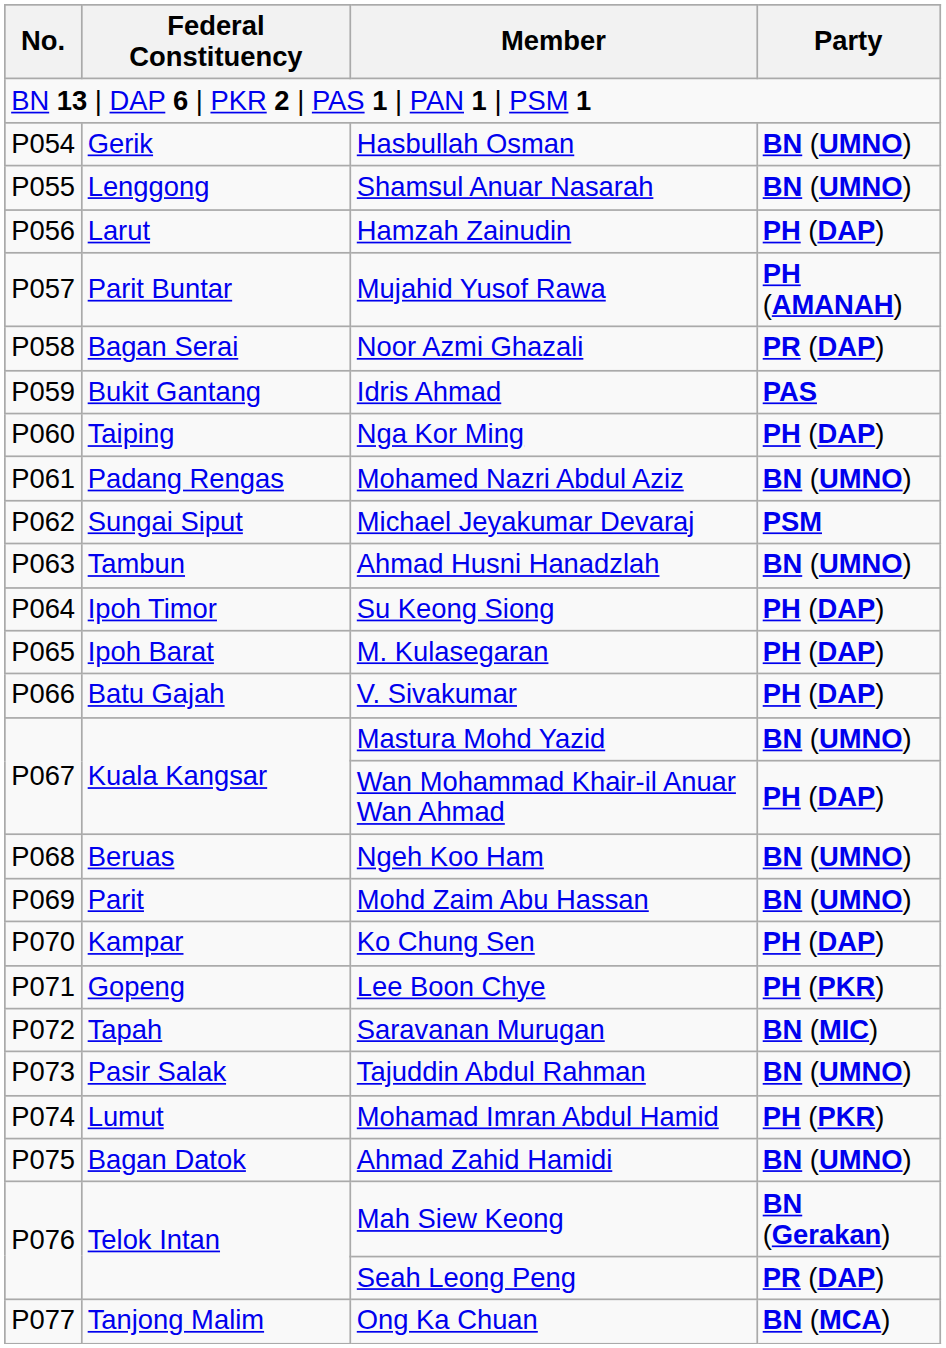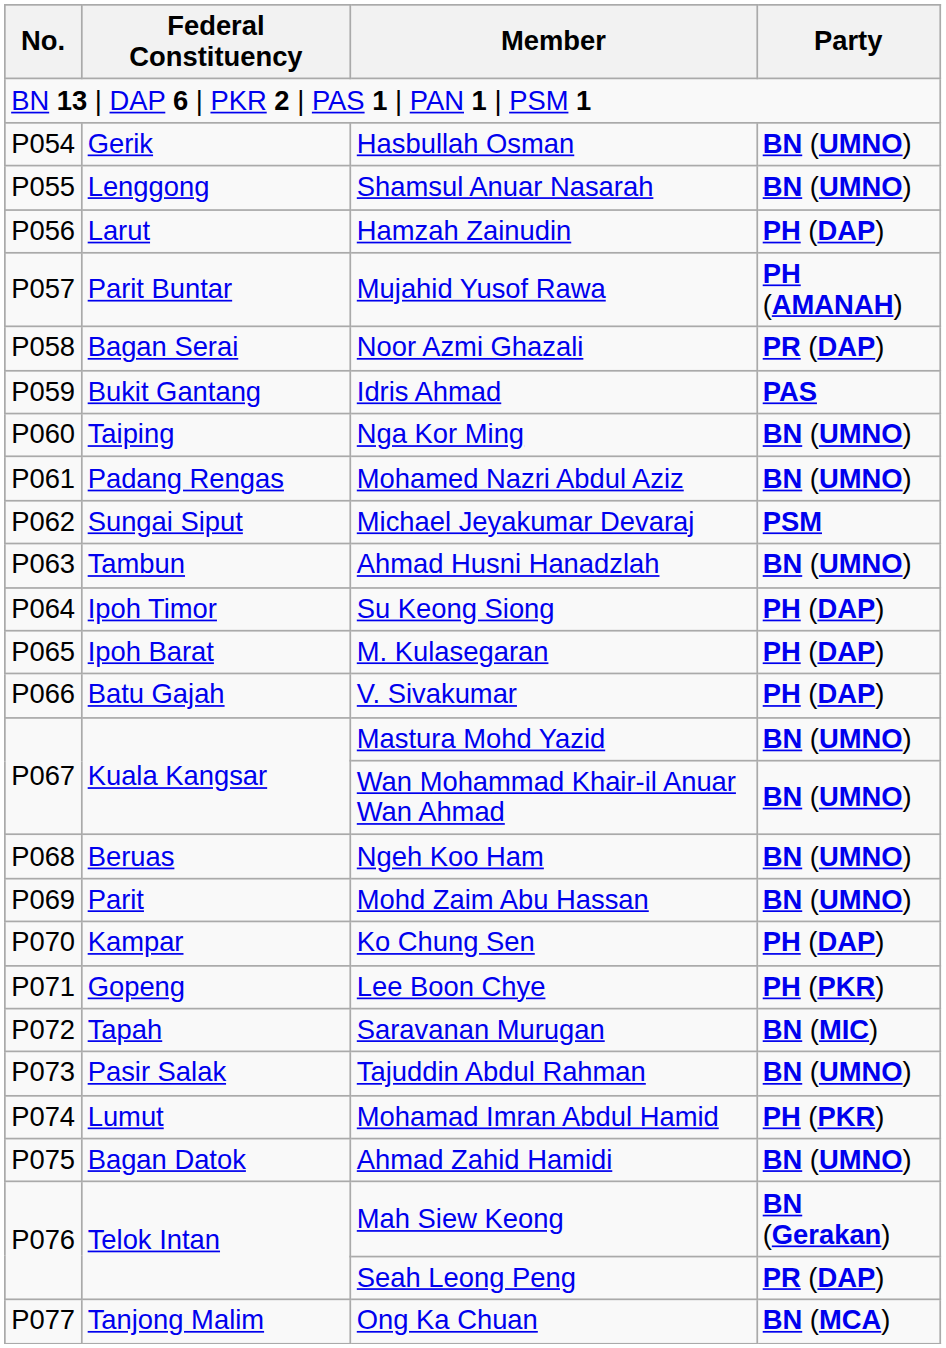(824, 434) PH (DAP) -> (837, 434) BN (UMNO)
(824, 797) PH (DAP) -> (837, 797) BN (UMNO)
